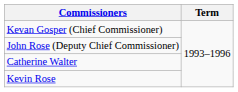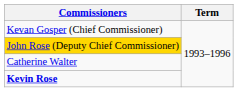(93, 45) no background -> (93, 45) gold background
(31, 78) normal -> (32, 78) bold
